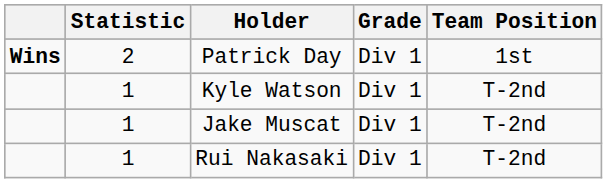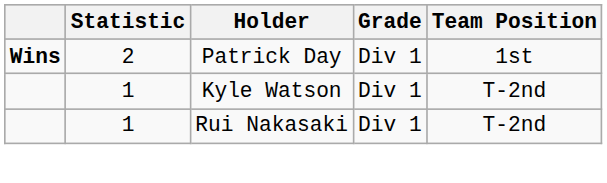- row: (272, 126)
